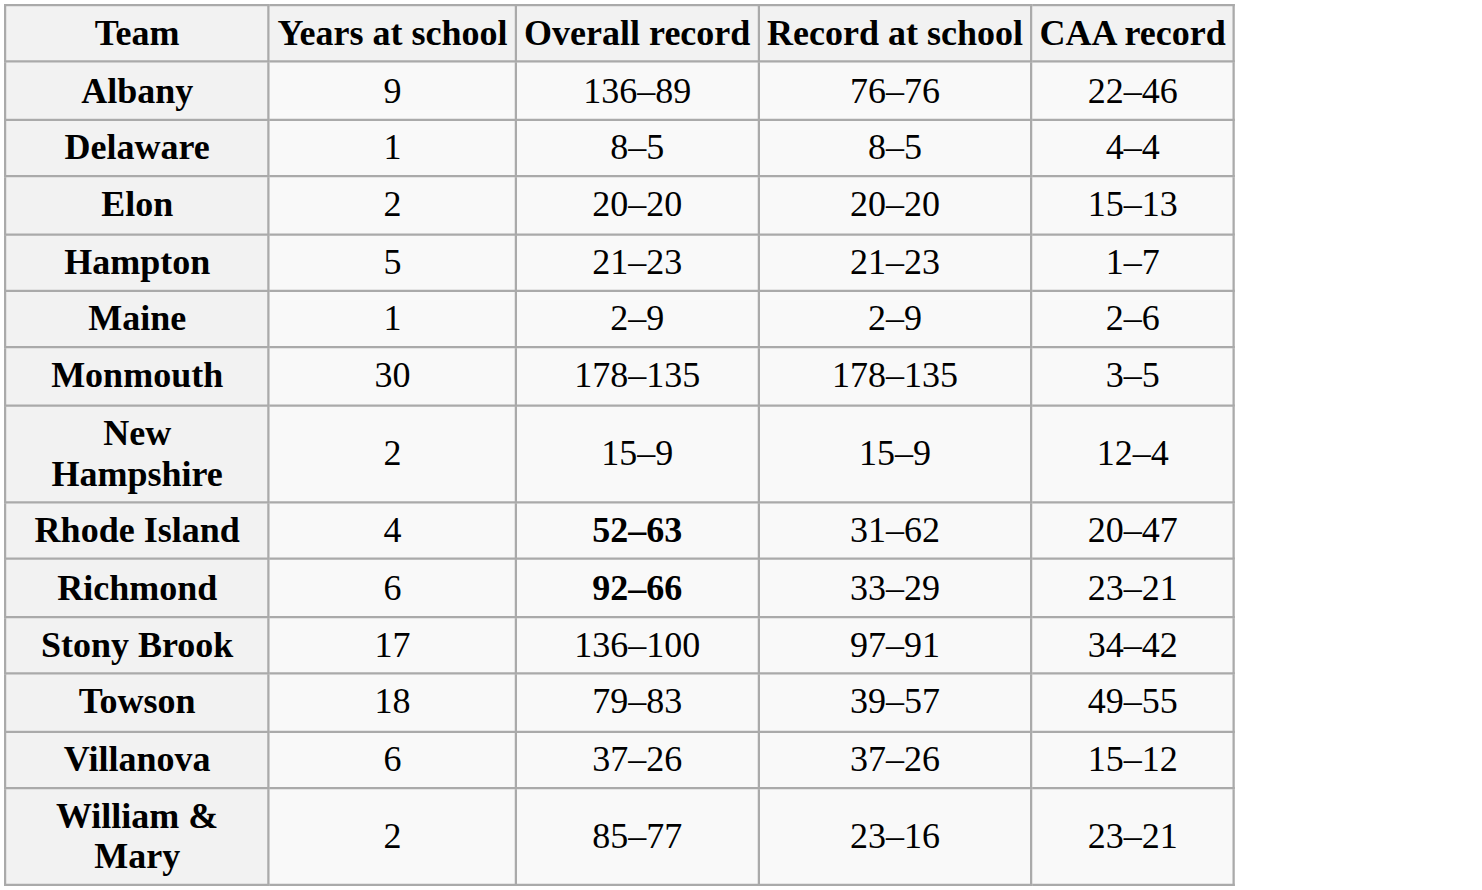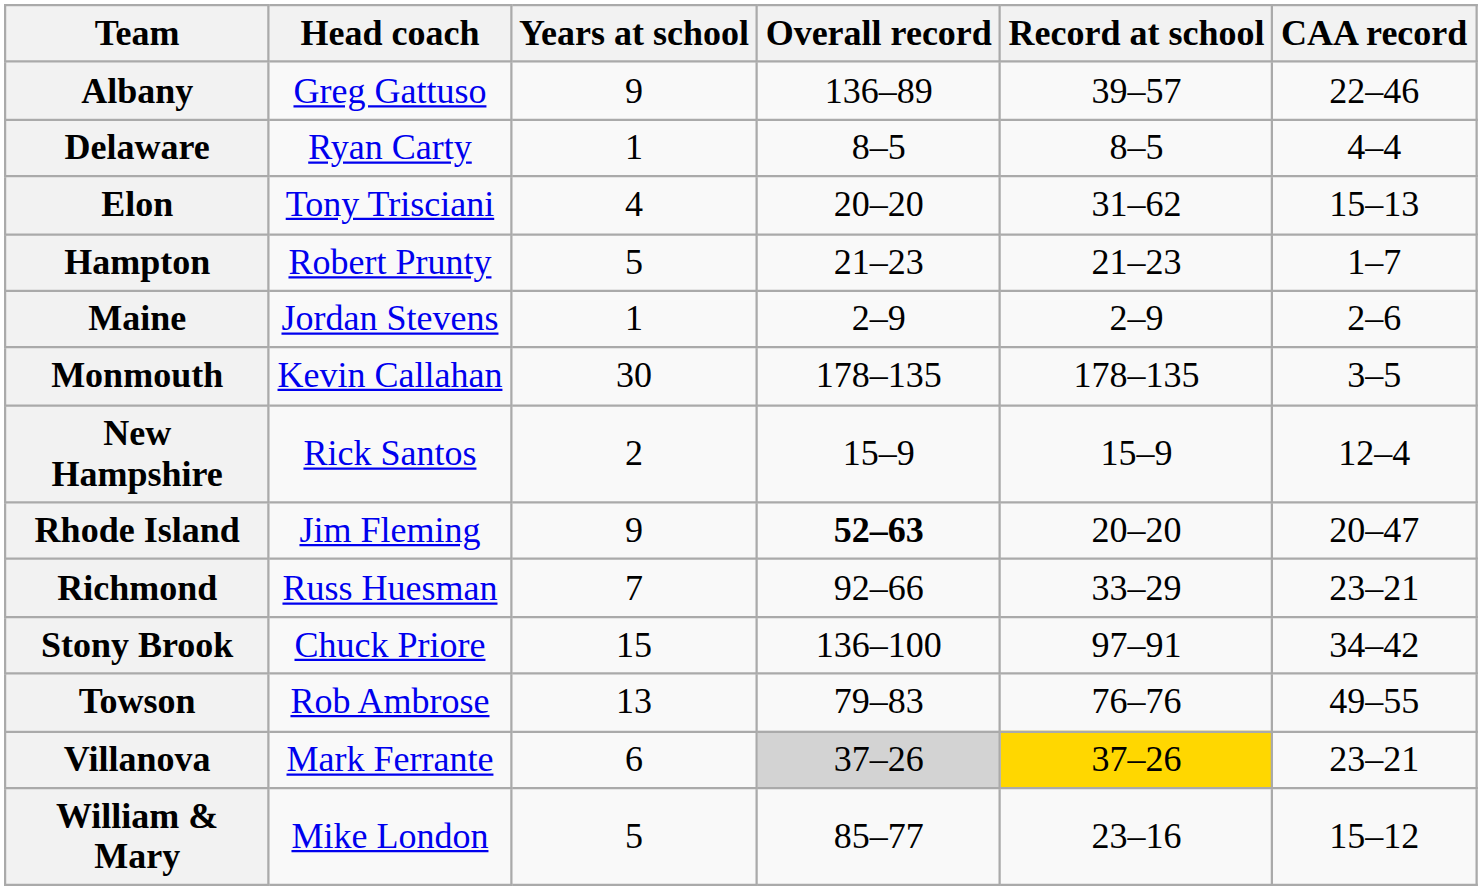+ column: (390, 33)
(895, 90) 76–76 -> (1136, 90) 39–57
(393, 204) 2 -> (634, 204) 4
(895, 204) 20–20 -> (1136, 204) 31–62
(393, 530) 4 -> (634, 530) 9
(895, 530) 31–62 -> (1136, 530) 20–20
(393, 587) 6 -> (634, 587) 7
(637, 587) bold -> (879, 587) normal
(393, 644) 17 -> (634, 644) 15
(393, 701) 18 -> (634, 701) 13
(895, 701) 39–57 -> (1136, 701) 76–76
(637, 758) no background -> (879, 758) lightgrey background
(895, 758) no background -> (1136, 758) gold background
(1133, 758) 15–12 -> (1374, 758) 23–21
(393, 836) 2 -> (634, 836) 5
(1133, 836) 23–21 -> (1374, 836) 15–12
